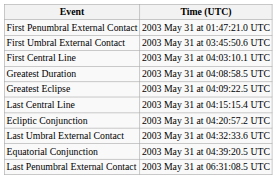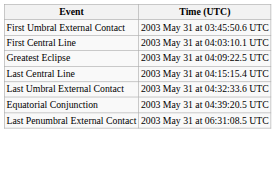- row: (72, 27)
- row: (41, 74)
- row: (47, 120)
